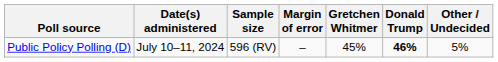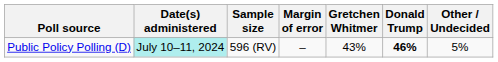(180, 47) no background -> (180, 47) paleturquoise background
(354, 47) 45% -> (354, 47) 43%
